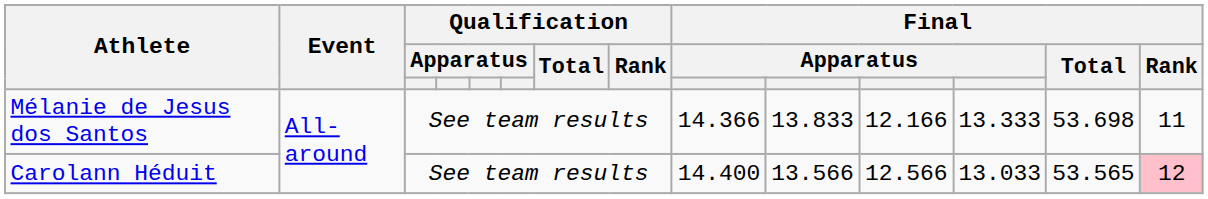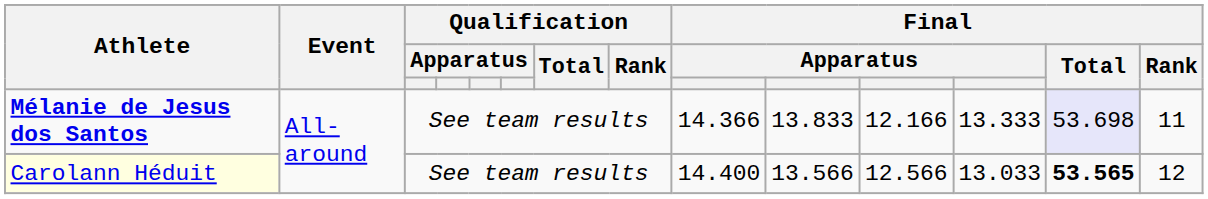(120, 121) normal -> (120, 121) bold
(1093, 121) no background -> (1093, 121) lavender background
(114, 173) no background -> (114, 173) lightyellow background
(1093, 173) normal -> (1093, 173) bold
(1172, 173) pink background -> (1172, 173) no background
